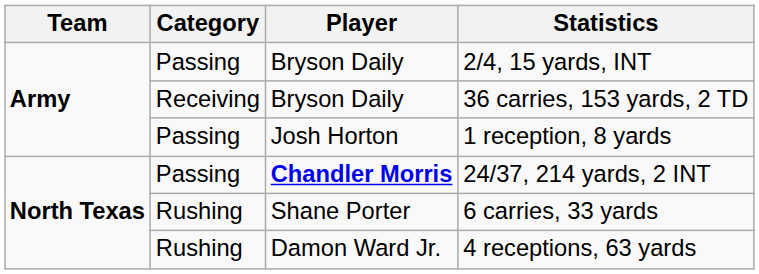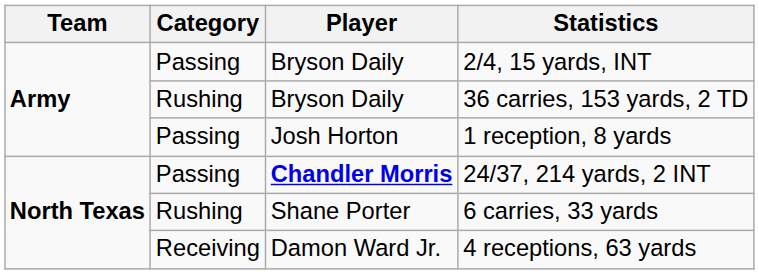(208, 99) Receiving -> (199, 99) Rushing
(199, 249) Rushing -> (208, 249) Receiving
